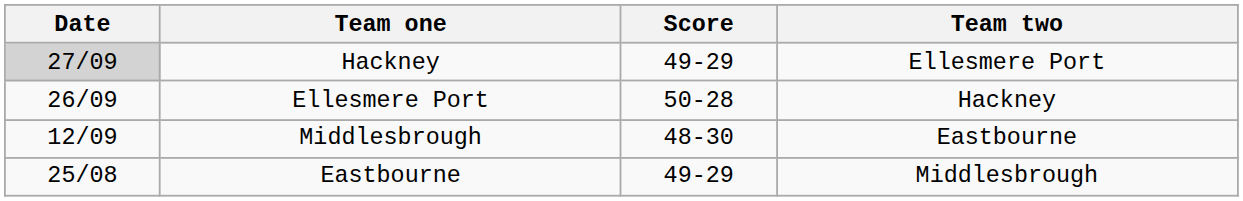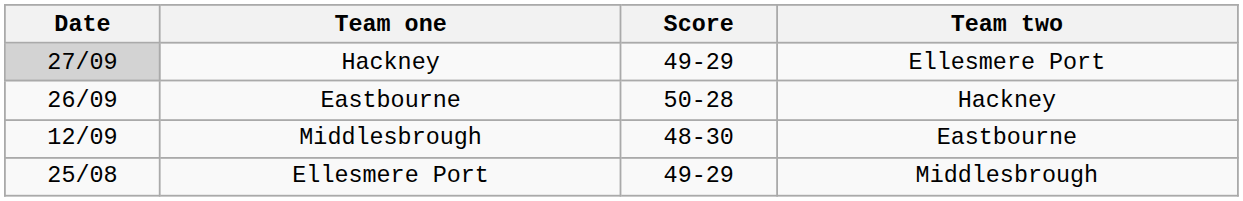(391, 100) Ellesmere Port -> (391, 100) Eastbourne
(391, 177) Eastbourne -> (391, 177) Ellesmere Port
